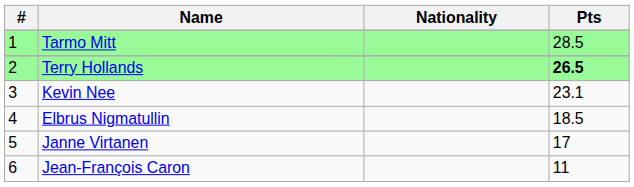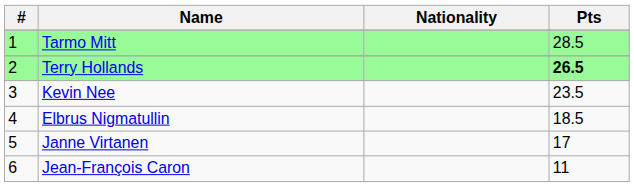(568, 93) 23.1 -> (568, 93) 23.5
